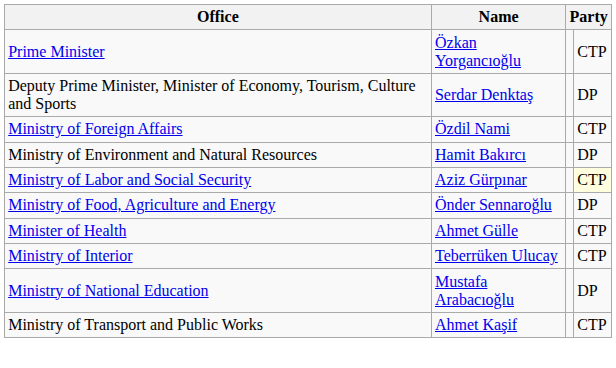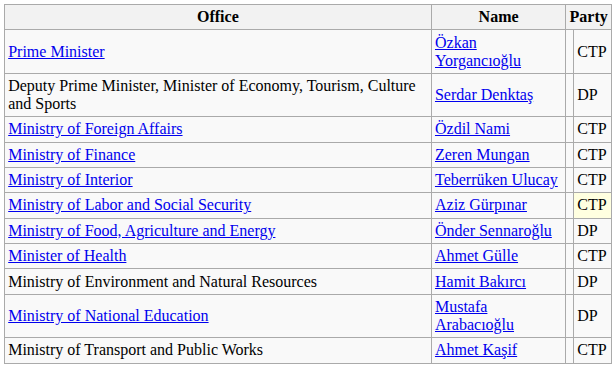+ row: (72, 154)
rows swapped: (70, 256) <-> (163, 154)
